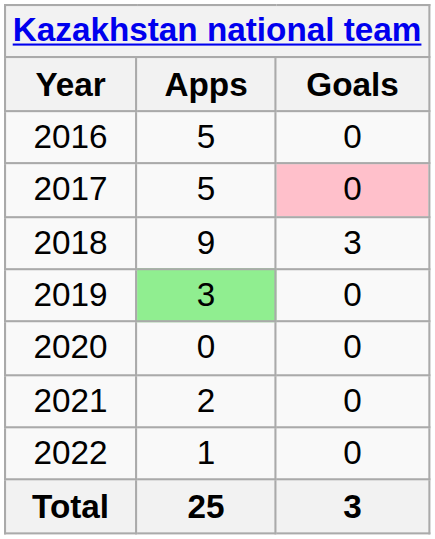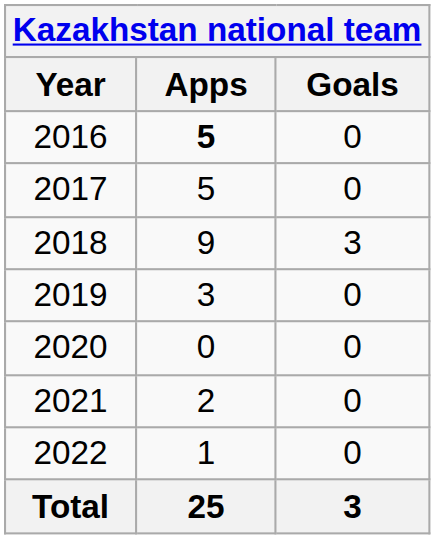(206, 136) normal -> (206, 136) bold
(353, 189) pink background -> (353, 189) no background
(206, 294) lightgreen background -> (206, 294) no background
